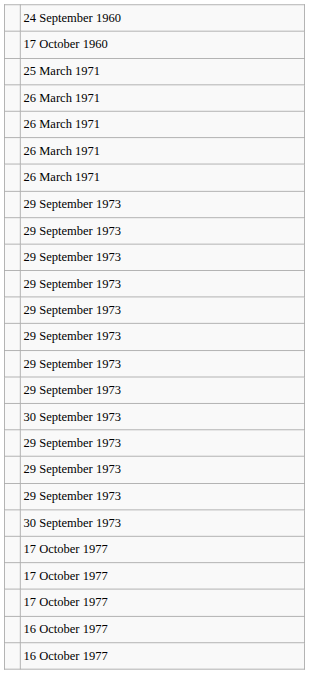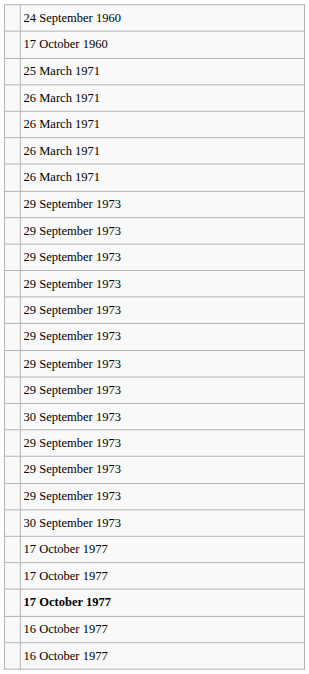(66, 602) normal -> (67, 602) bold
